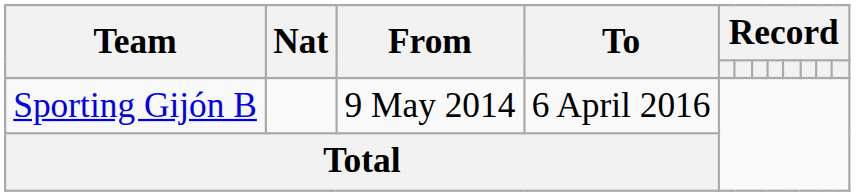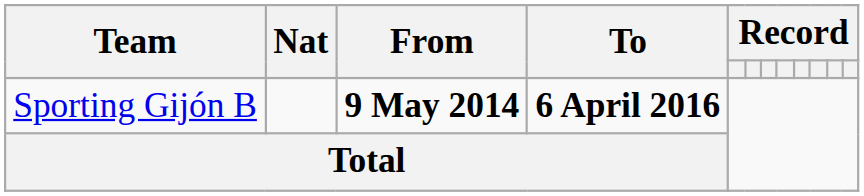(430, 104) normal -> (432, 104) bold
(621, 104) normal -> (628, 104) bold
